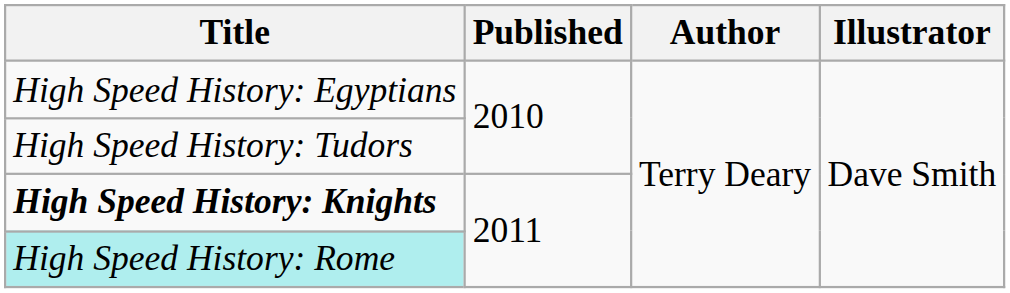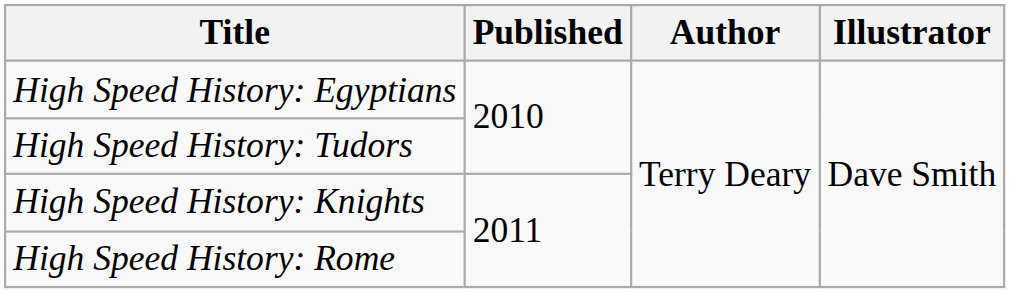(225, 201) bold -> (219, 201) normal
(204, 257) paleturquoise background -> (204, 257) no background
